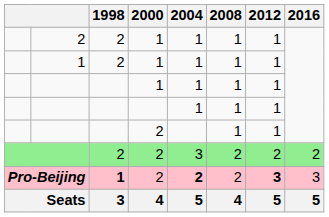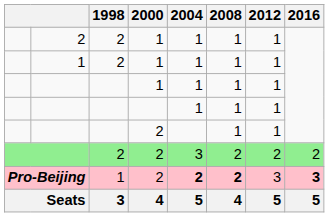(121, 177) bold -> (121, 177) normal
(238, 177) normal -> (238, 177) bold
(277, 177) bold -> (277, 177) normal
(316, 177) normal -> (316, 177) bold
